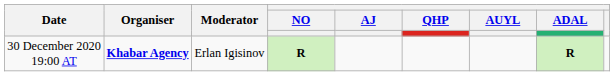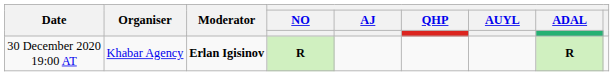(148, 53) bold -> (145, 53) normal
(229, 53) normal -> (227, 53) bold
